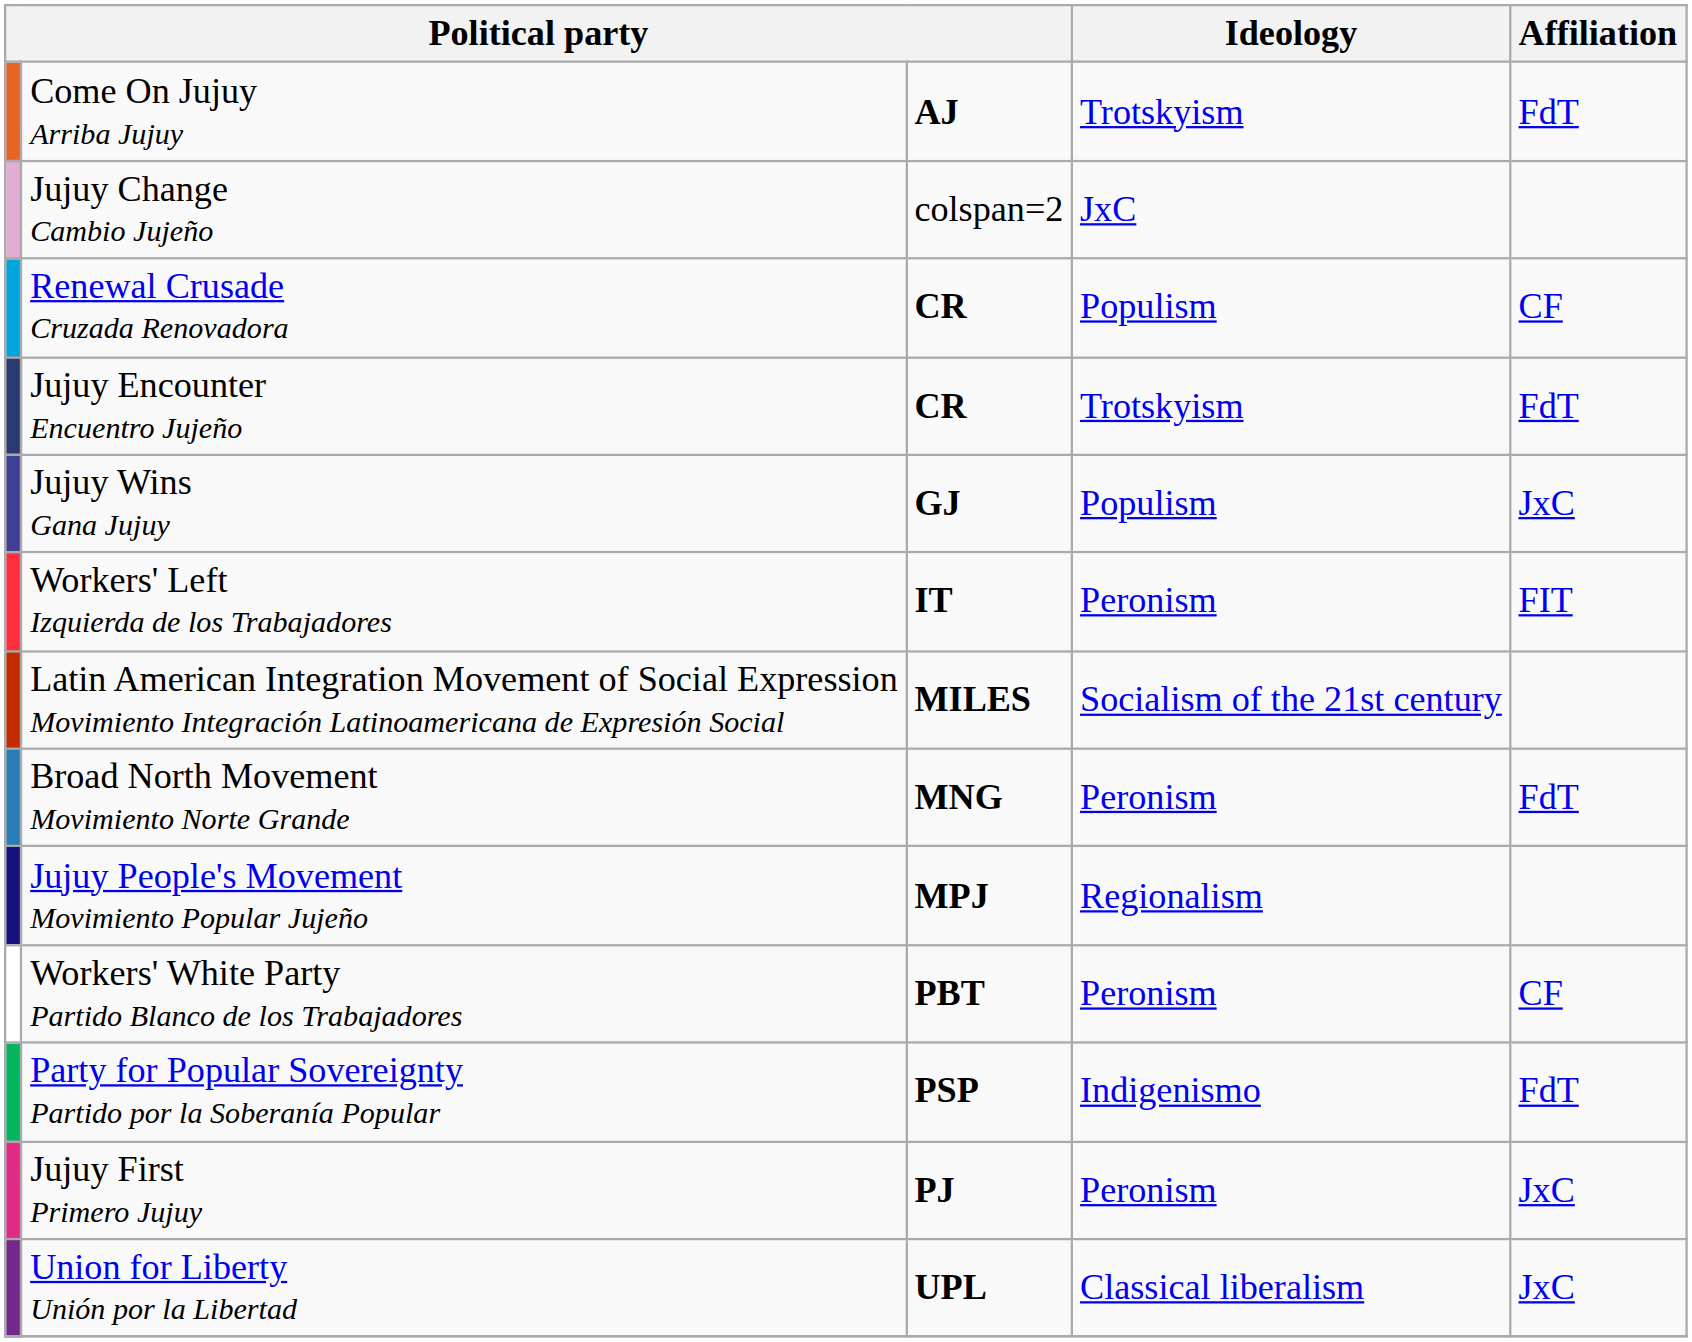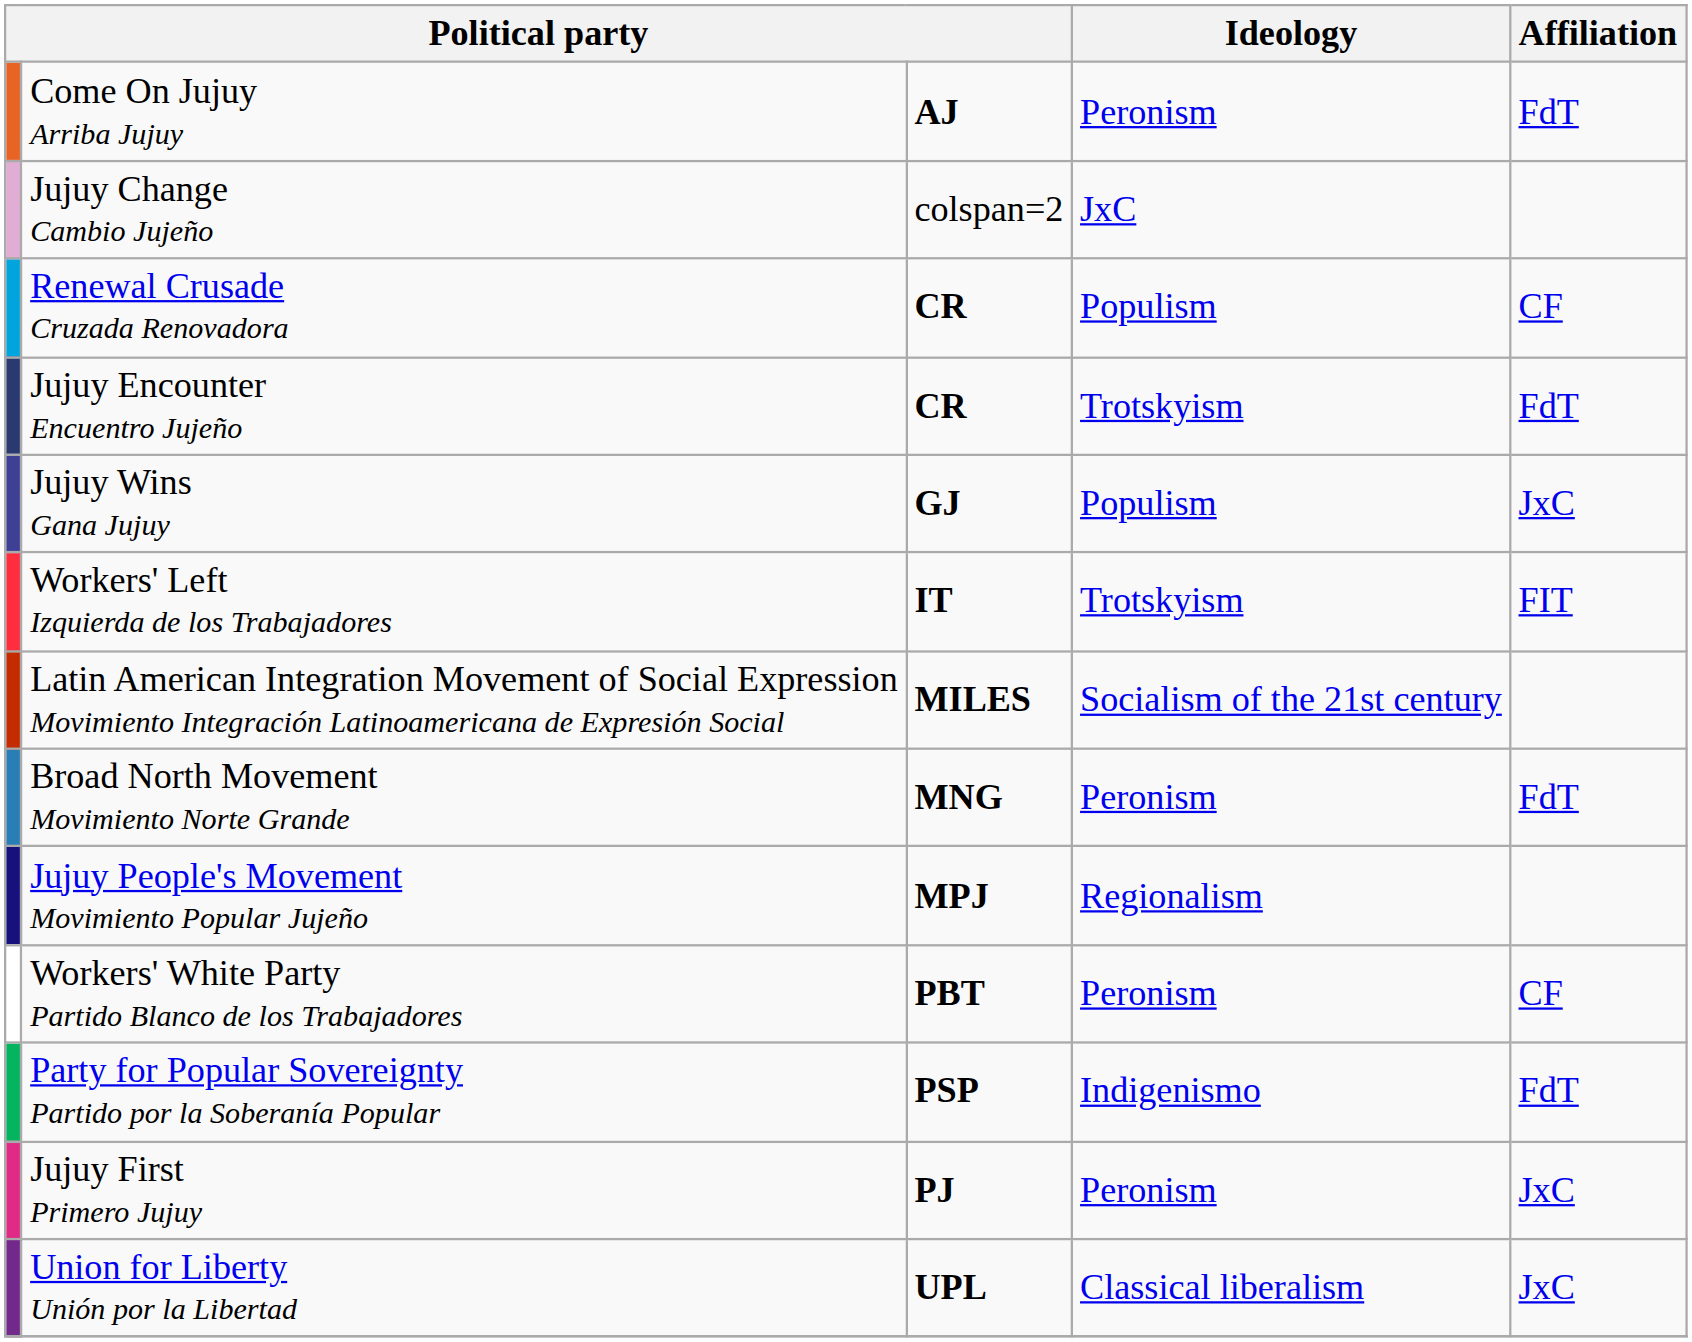(1162, 110) Trotskyism -> (1148, 110) Peronism
(1148, 600) Peronism -> (1162, 600) Trotskyism
